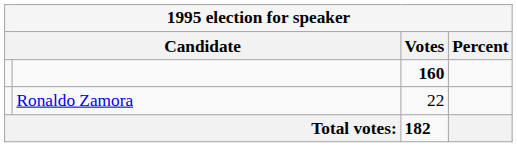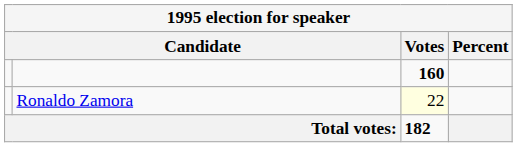(436, 100) no background -> (436, 100) lightyellow background
